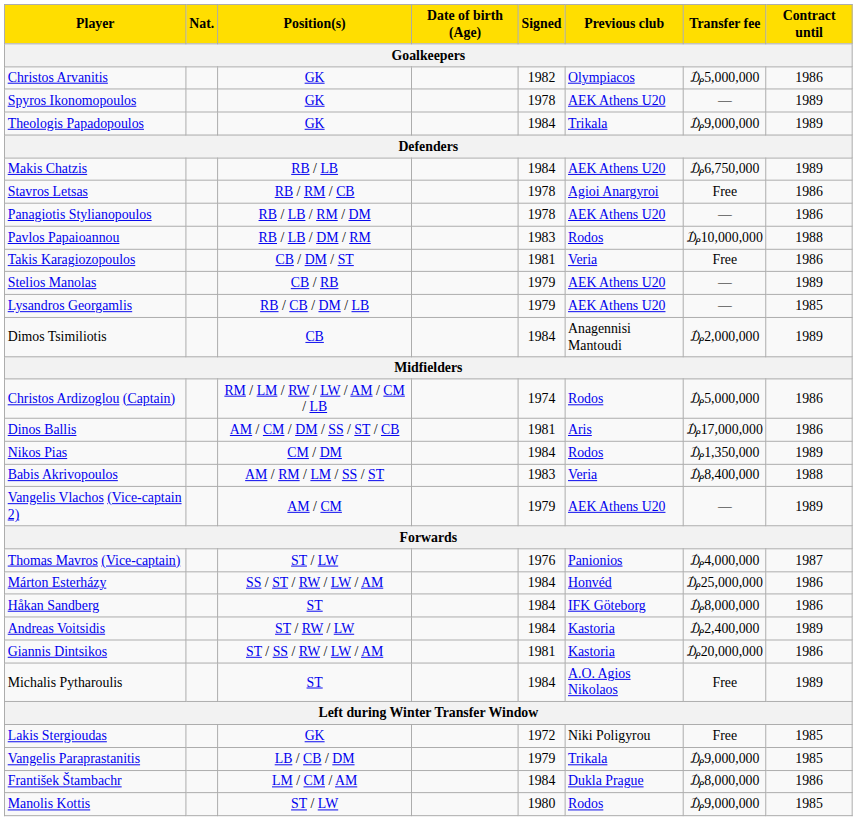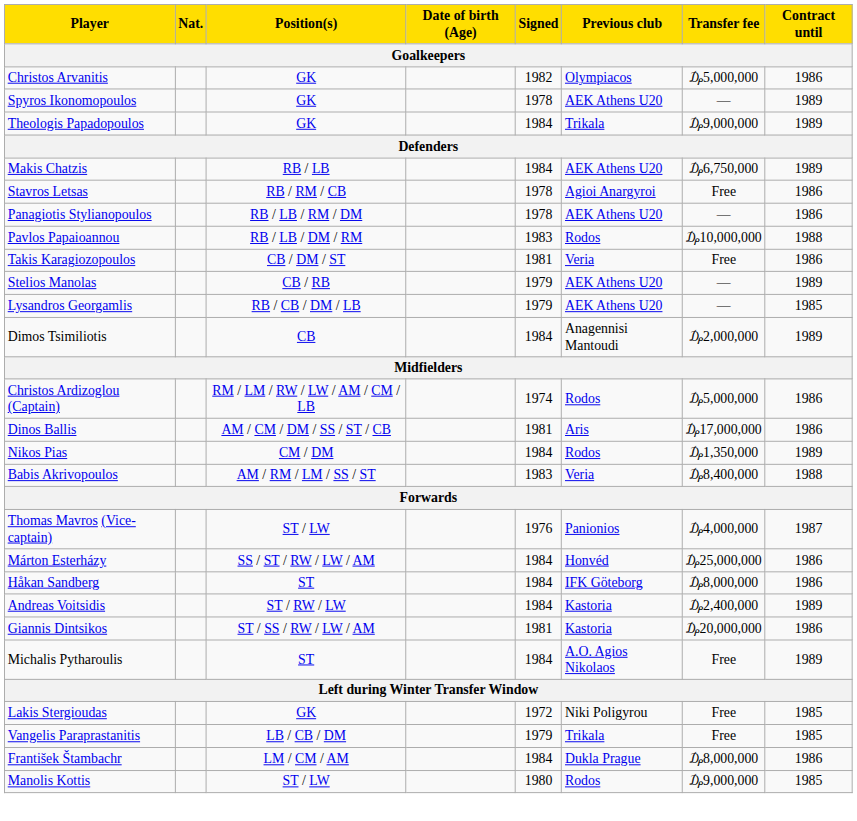- row: (95, 506)
(725, 759) ₯9,000,000 -> (724, 736) Free
